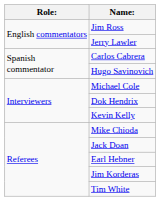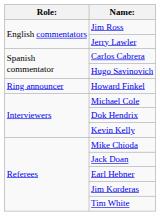+ row: (118, 85)
